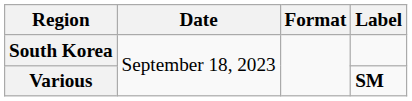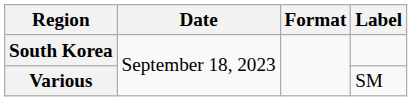(370, 80) bold -> (369, 80) normal
